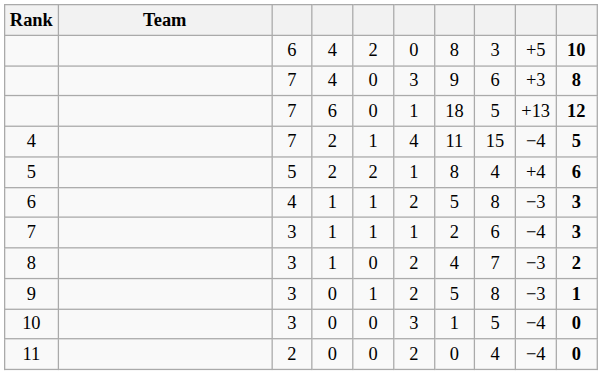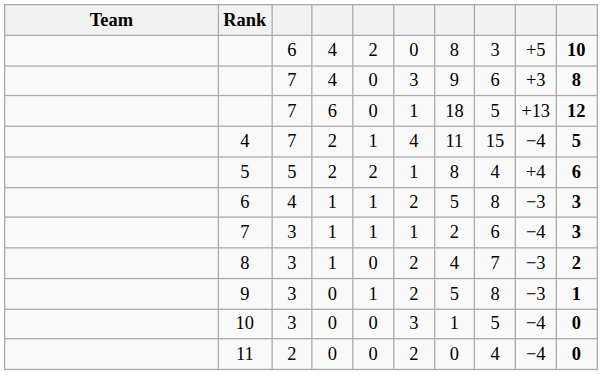columns swapped: (31, 20) <-> (165, 20)
